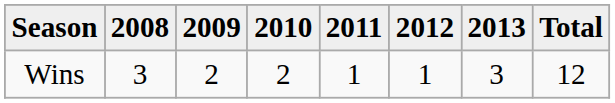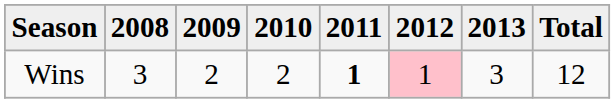(354, 73) normal -> (354, 73) bold
(425, 73) no background -> (425, 73) pink background
